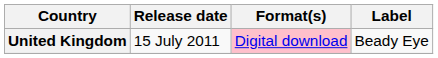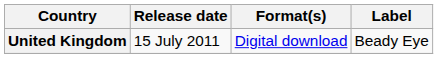(291, 41) pink background -> (291, 41) no background
